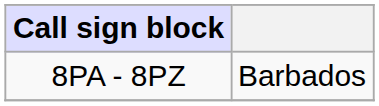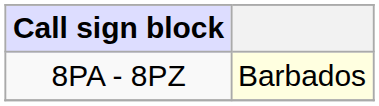(302, 75) no background -> (302, 75) lightyellow background
